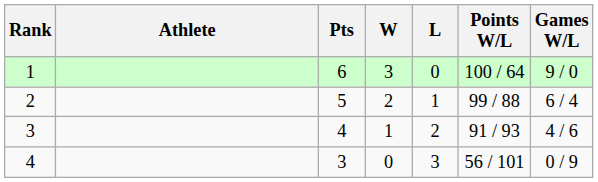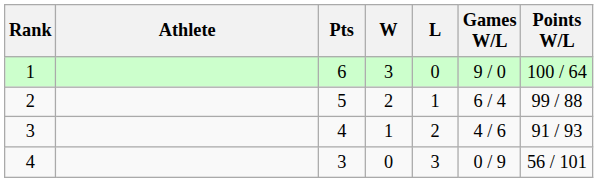columns swapped: (562, 30) <-> (495, 30)
